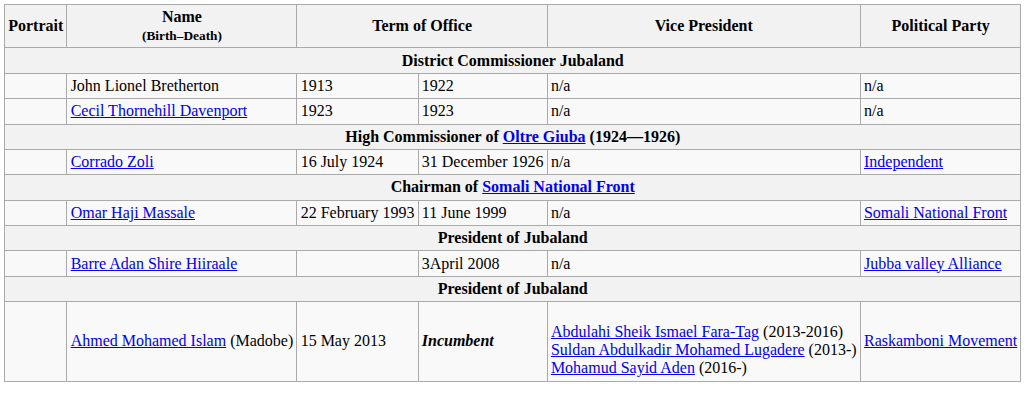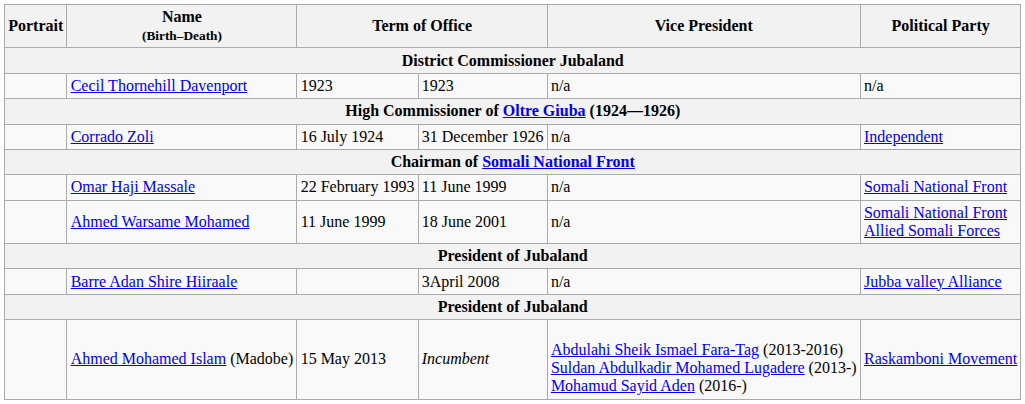- row: (145, 85)
+ row: (160, 221)
(458, 341) bold -> (456, 359) normal
